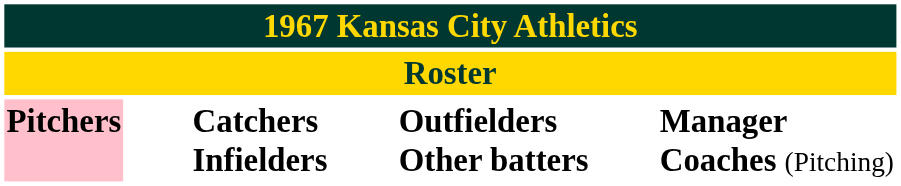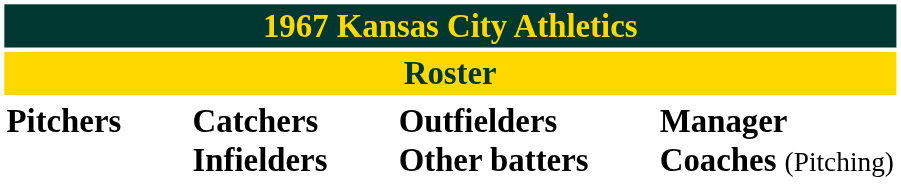(64, 120) pink background -> (64, 120) no background
